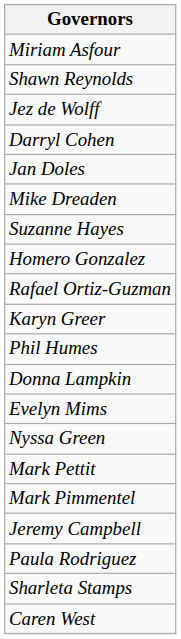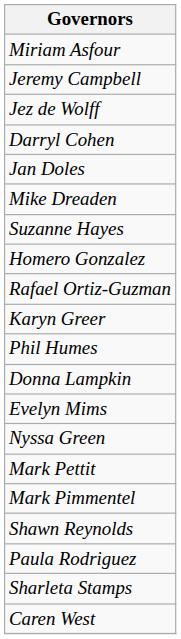(71, 79) Shawn Reynolds -> (75, 79) Jeremy Campbell
(75, 528) Jeremy Campbell -> (71, 528) Shawn Reynolds
